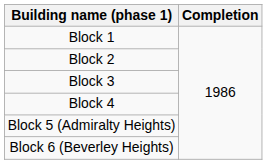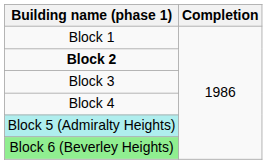(92, 59) normal -> (92, 59) bold
(92, 125) no background -> (92, 125) paleturquoise background
(92, 147) no background -> (92, 147) lightgreen background
